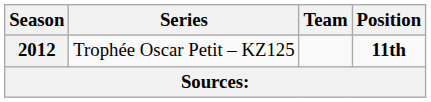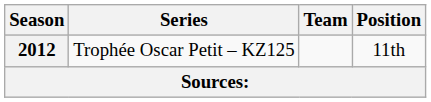(389, 50) bold -> (389, 50) normal
